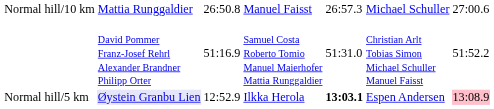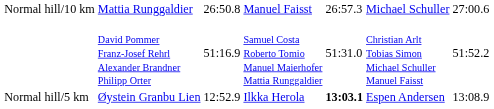(149, 97) lavender background -> (149, 97) no background
(471, 97) pink background -> (471, 97) no background
